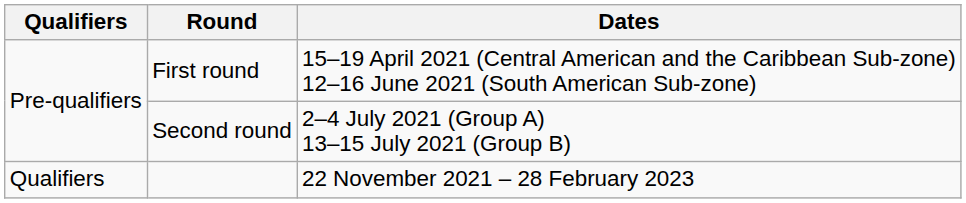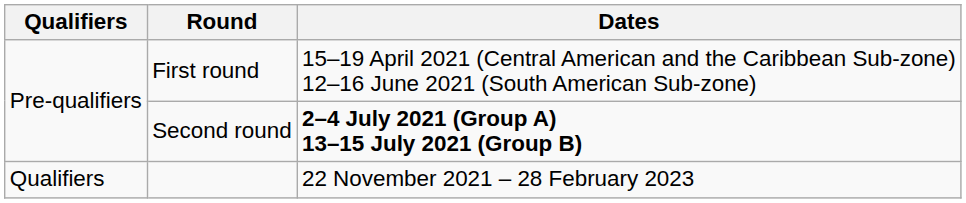(436, 131) normal -> (442, 131) bold
